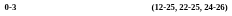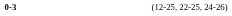(190, 7) bold -> (190, 7) normal
